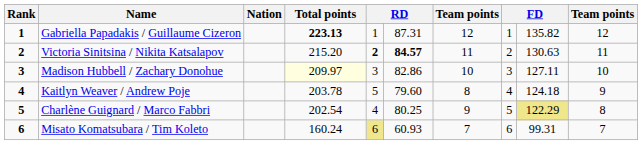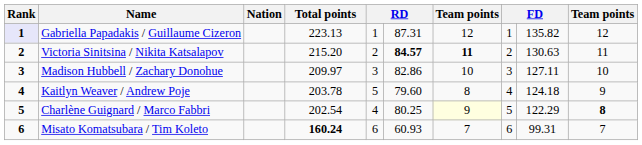(21, 33) no background -> (21, 33) lavender background
(325, 33) bold -> (325, 33) normal
(375, 52) bold -> (375, 52) normal
(467, 52) normal -> (467, 52) bold
(325, 71) lightyellow background -> (325, 71) no background
(467, 110) no background -> (467, 110) lightyellow background
(543, 110) khaki background -> (543, 110) no background
(603, 110) normal -> (603, 110) bold
(325, 129) normal -> (325, 129) bold
(375, 129) khaki background -> (375, 129) no background
